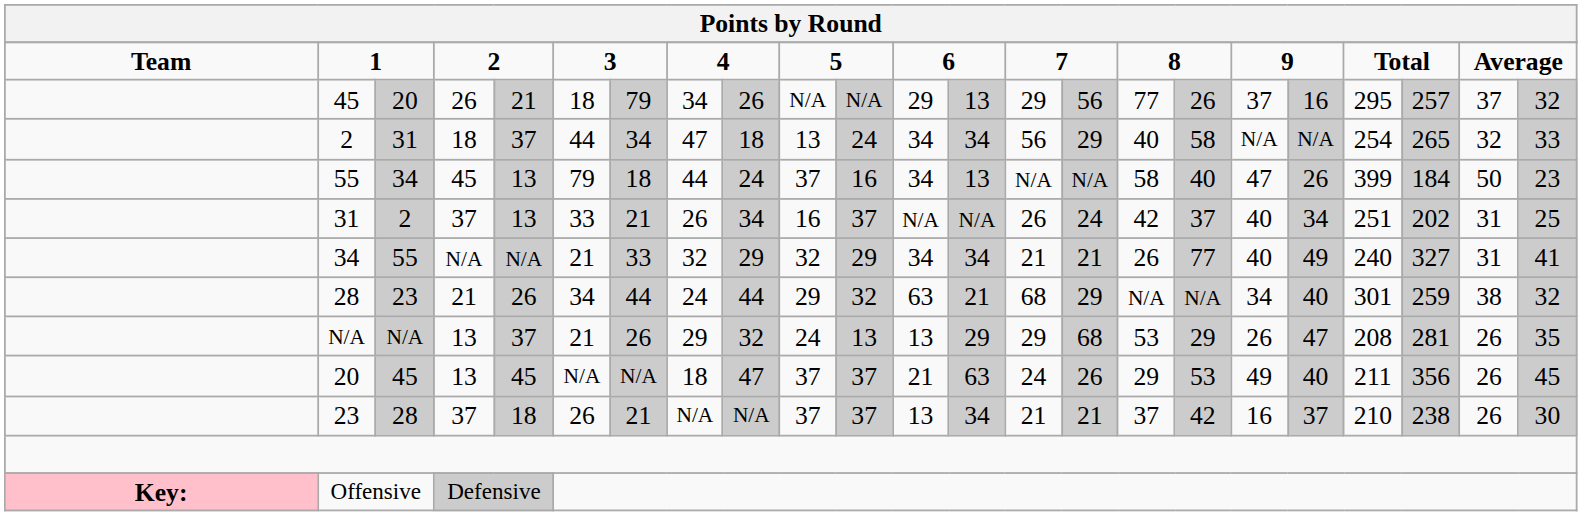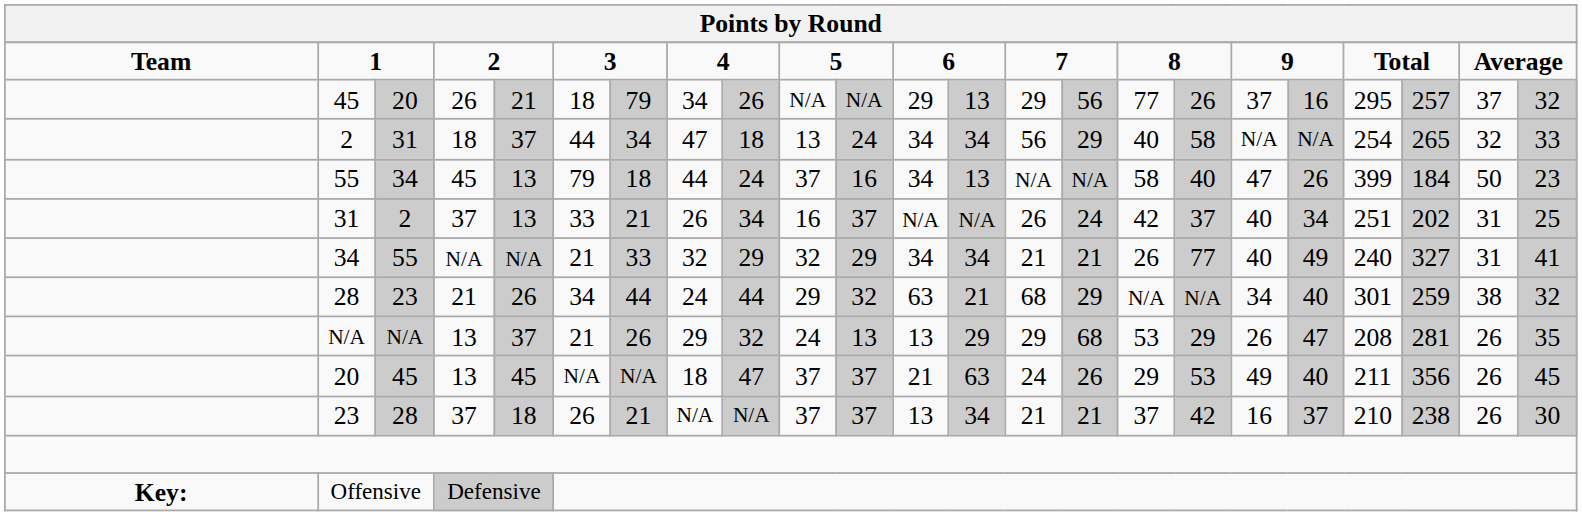(161, 492) pink background -> (161, 492) no background
